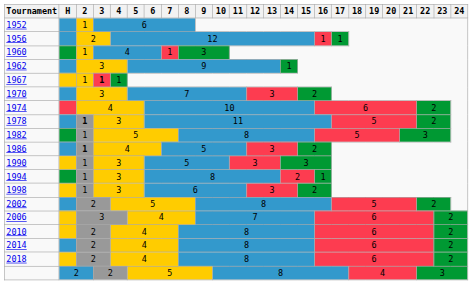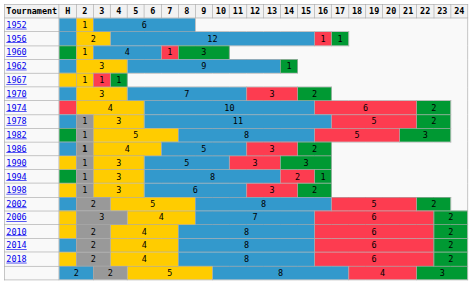(102, 80) bold -> (102, 80) normal
(85, 121) bold -> (85, 121) normal
